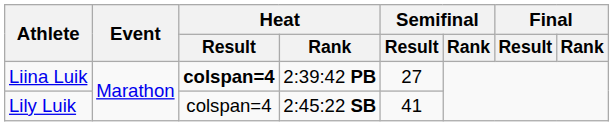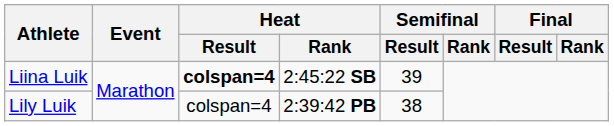(330, 77) 2:39:42 PB -> (330, 77) 2:45:22 SB
(412, 77) 27 -> (412, 77) 39
(330, 106) 2:45:22 SB -> (330, 106) 2:39:42 PB
(412, 106) 41 -> (412, 106) 38
